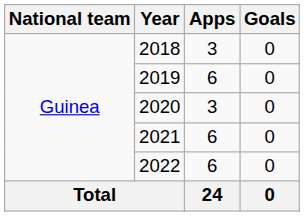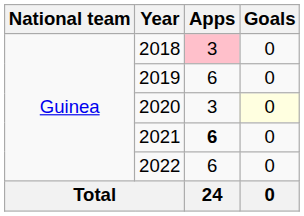(212, 48) no background -> (212, 48) pink background
(270, 107) no background -> (270, 107) lightyellow background
(212, 136) normal -> (212, 136) bold
